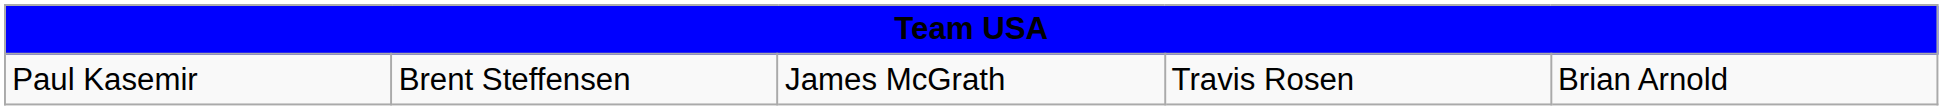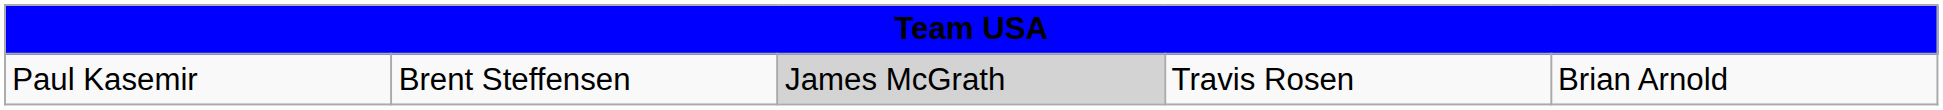(895, 78) no background -> (895, 78) lightgrey background
